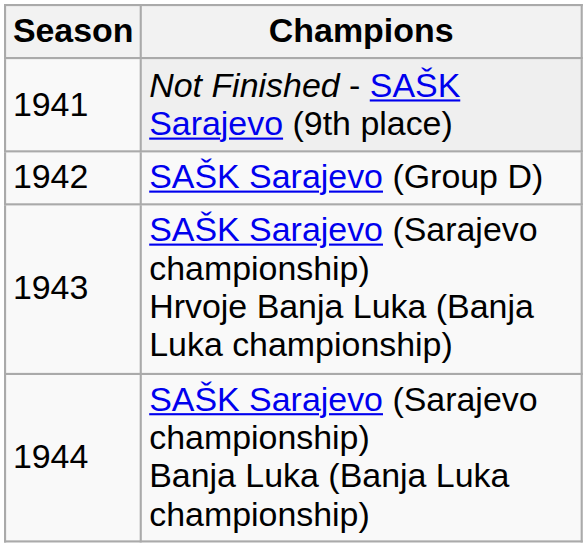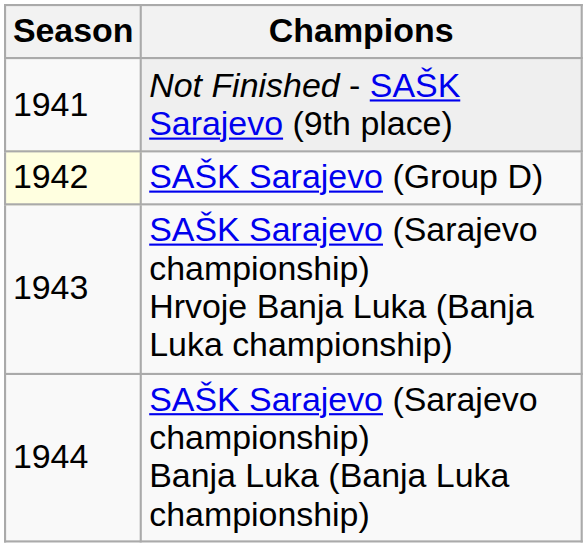(51, 177) no background -> (51, 177) lightyellow background
